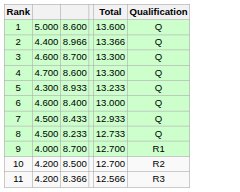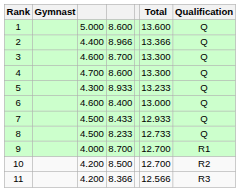+ column: (55, 12)
